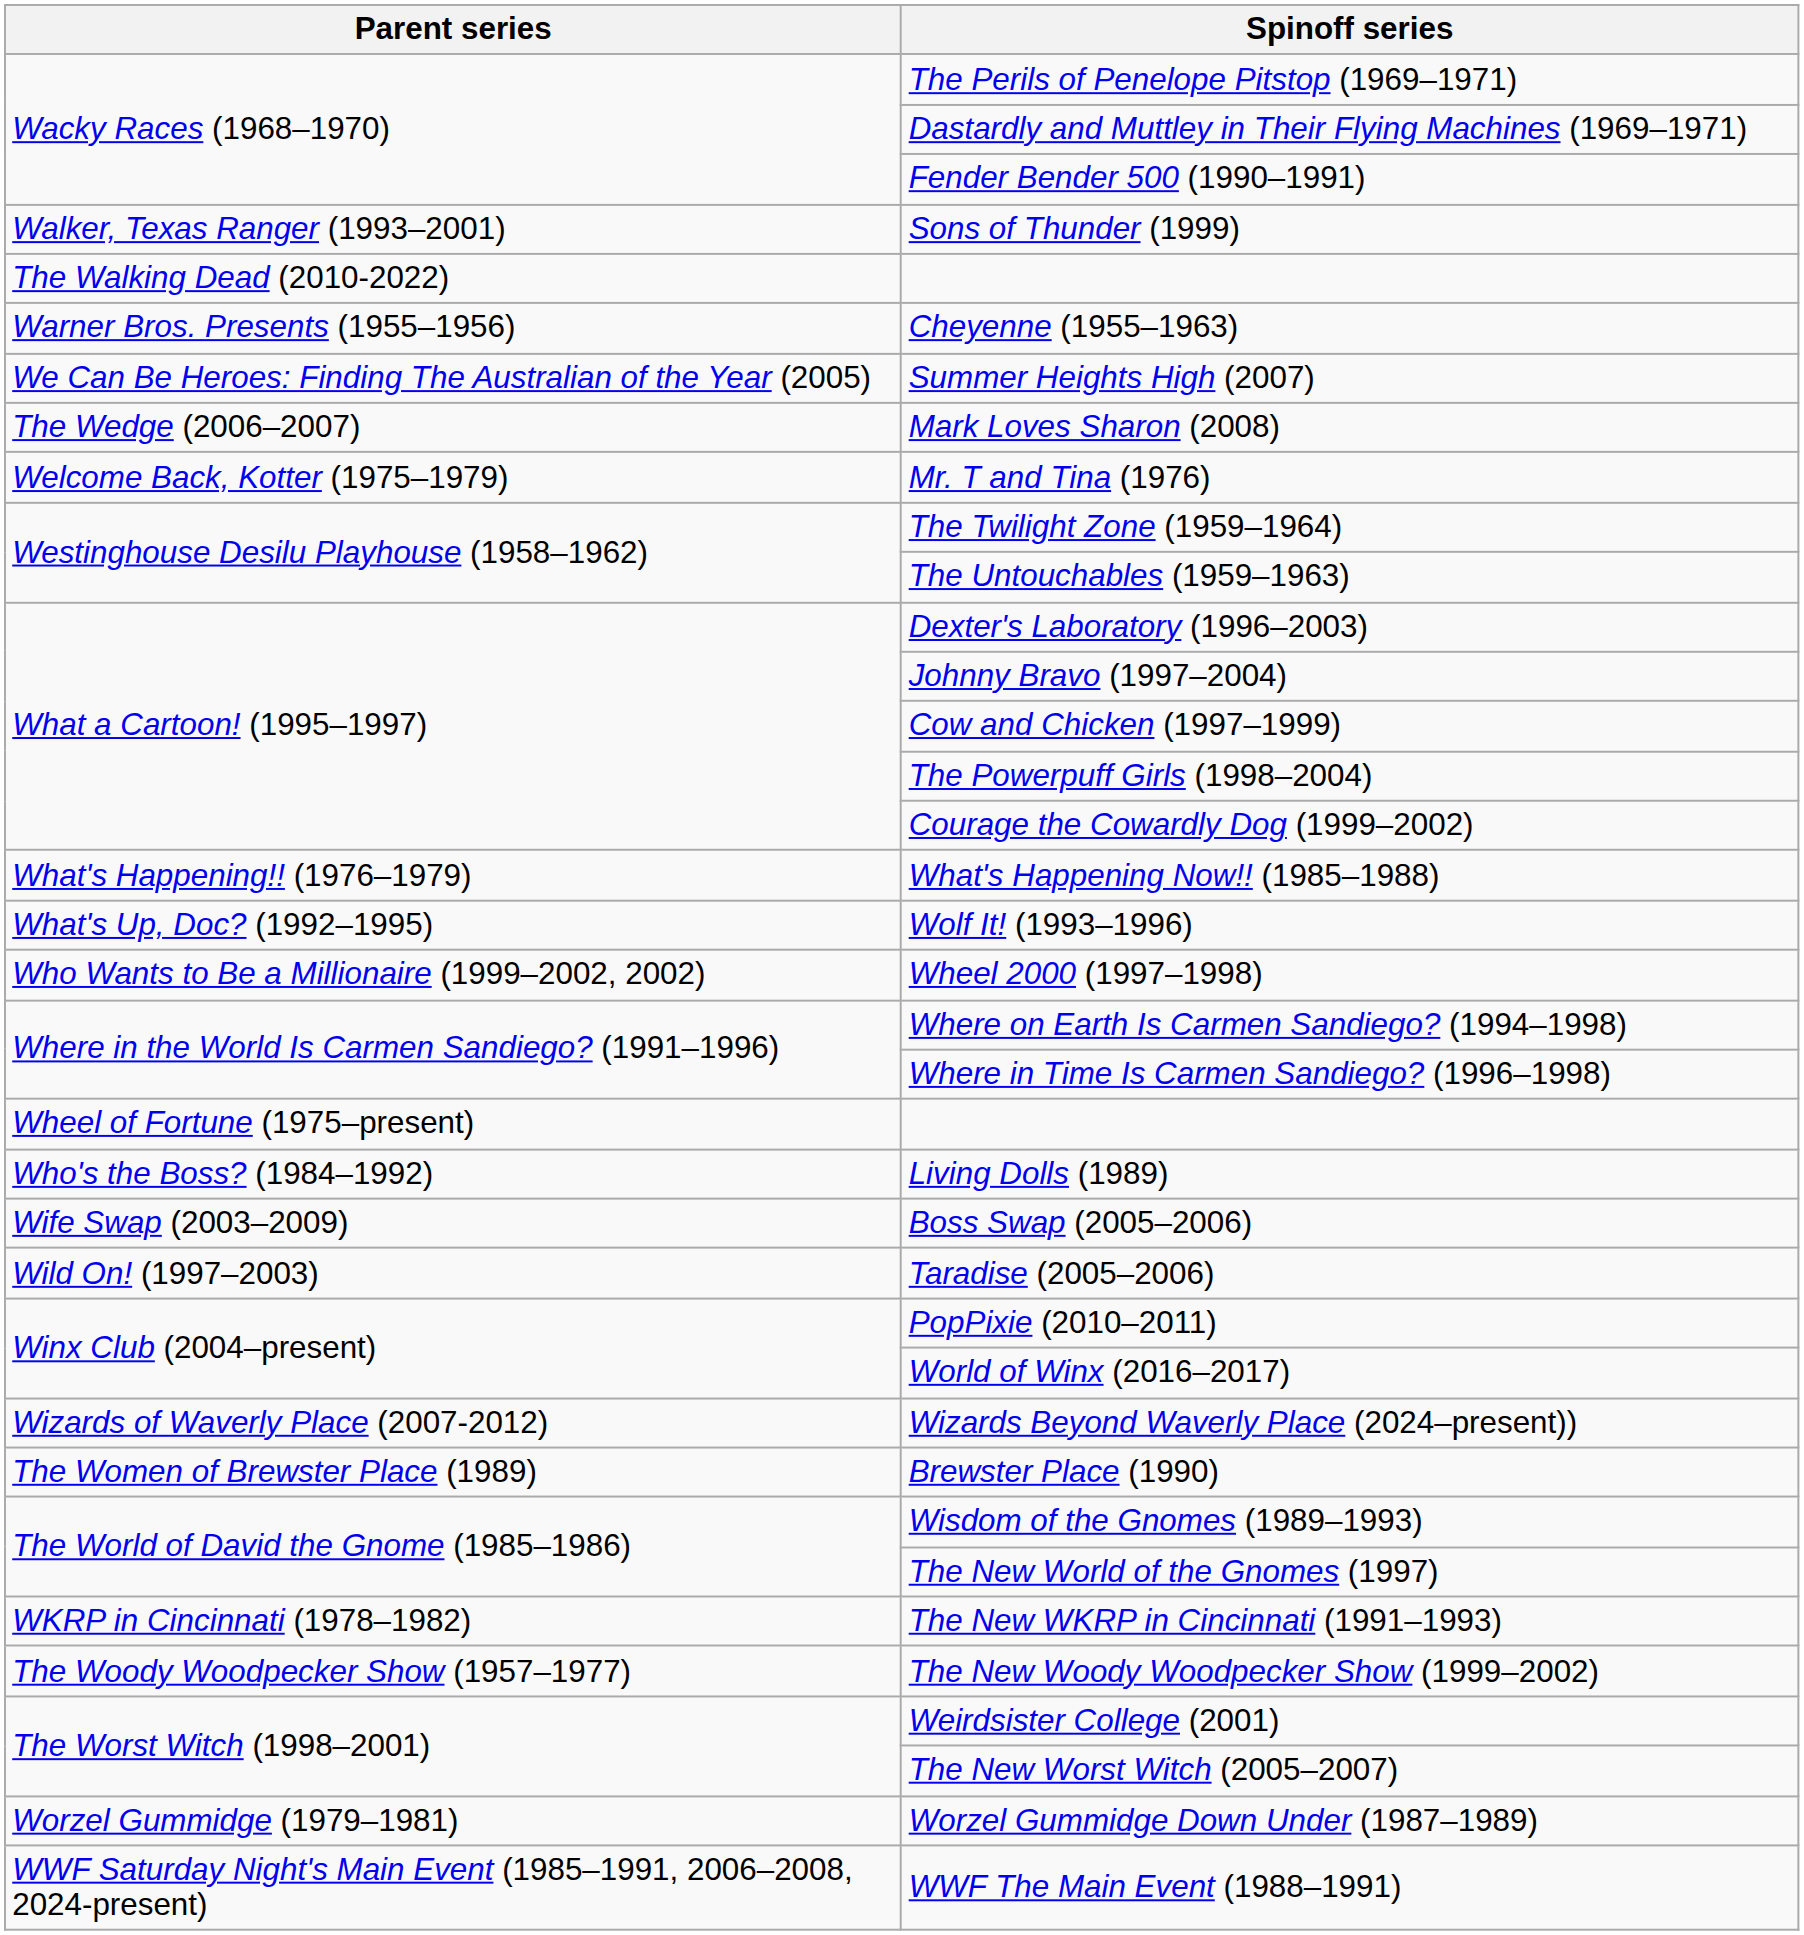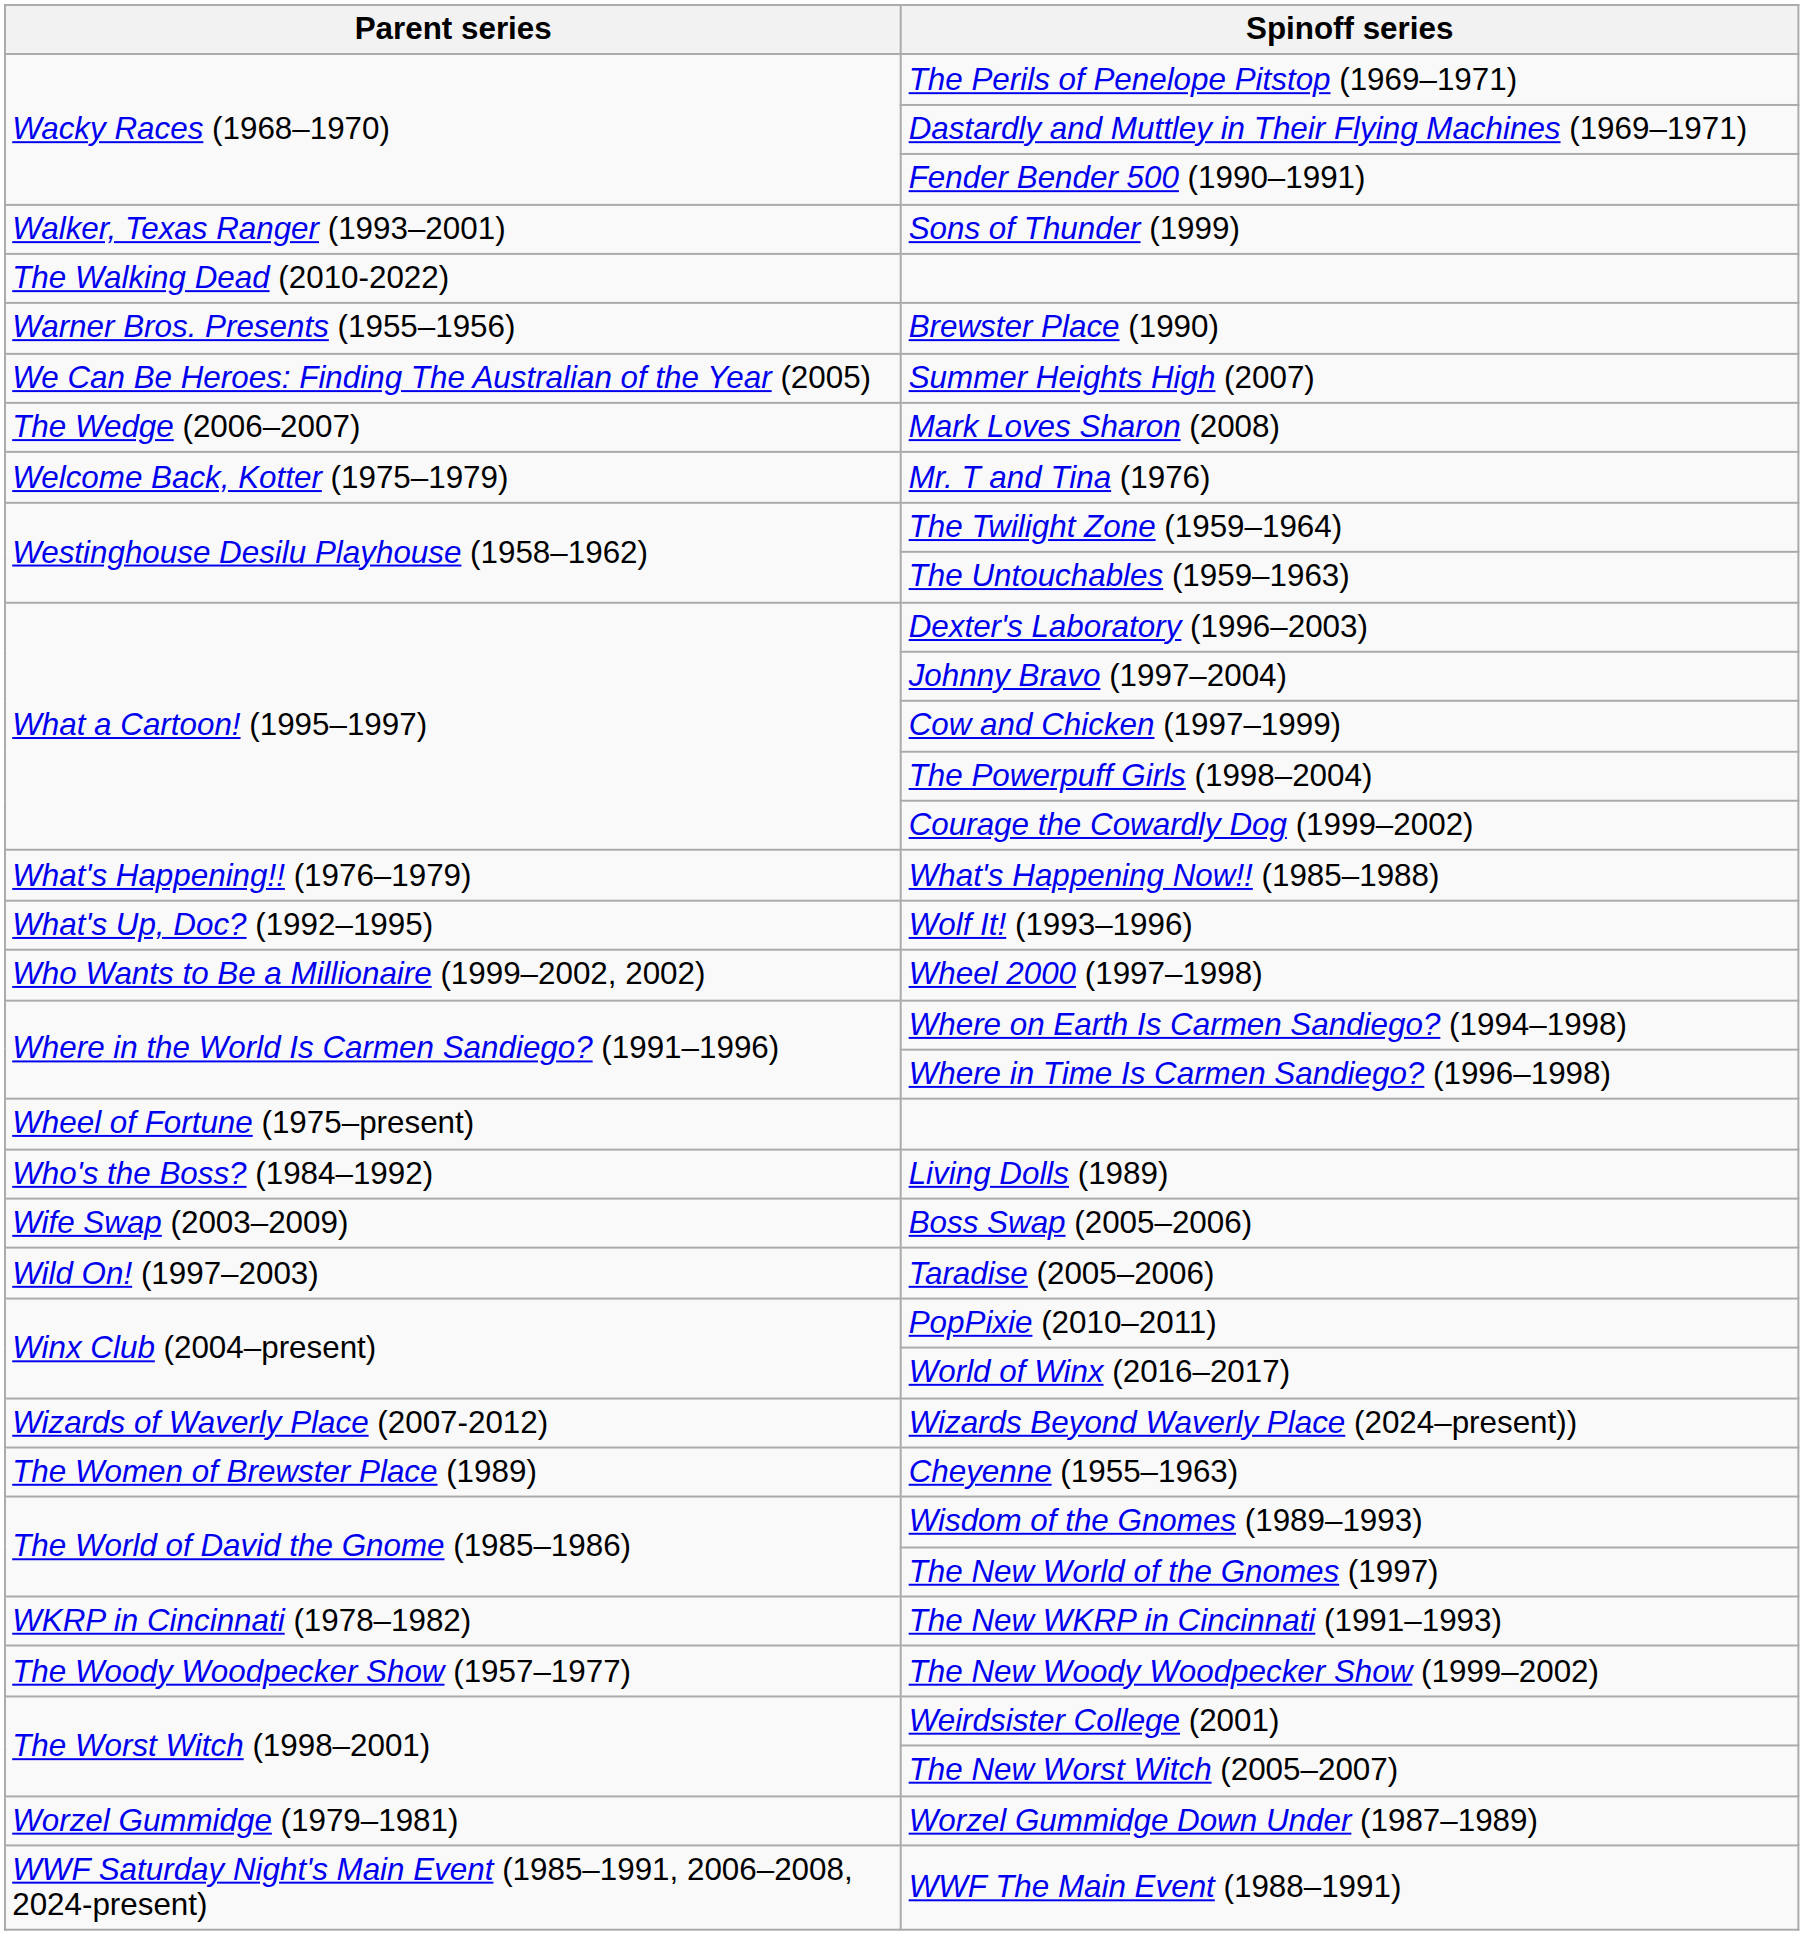(1073, 327) Cheyenne (1955–1963) -> (1064, 327) Brewster Place (1990)
(1064, 1471) Brewster Place (1990) -> (1073, 1471) Cheyenne (1955–1963)
